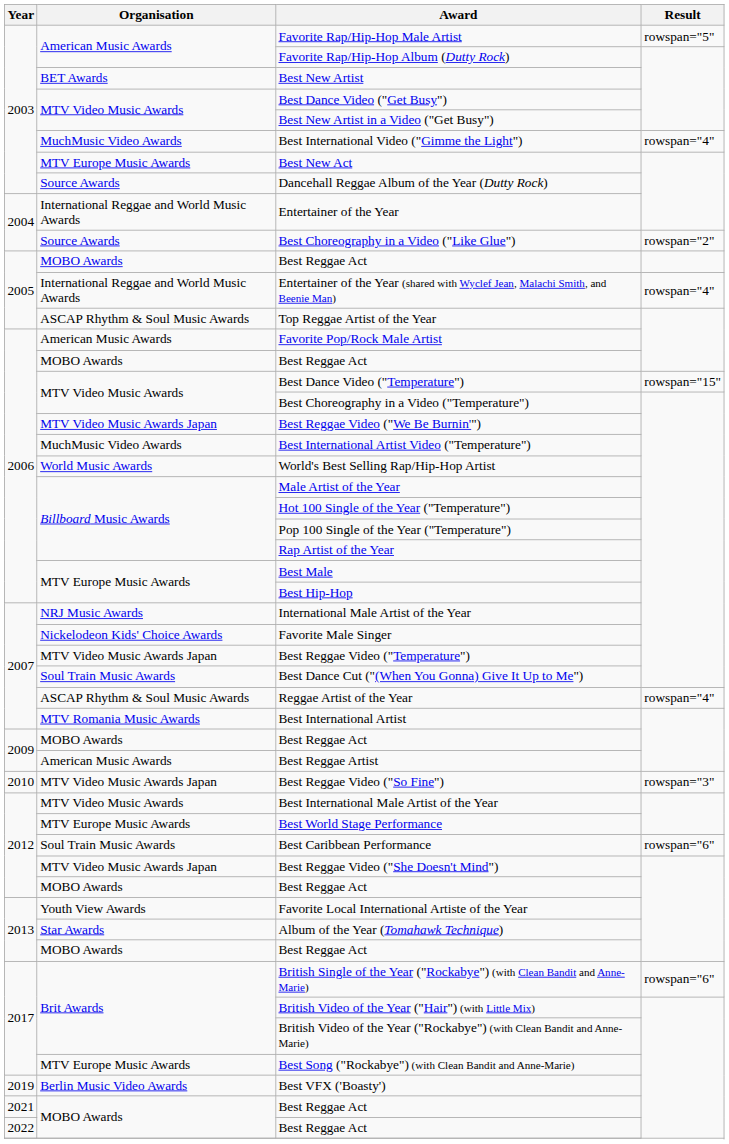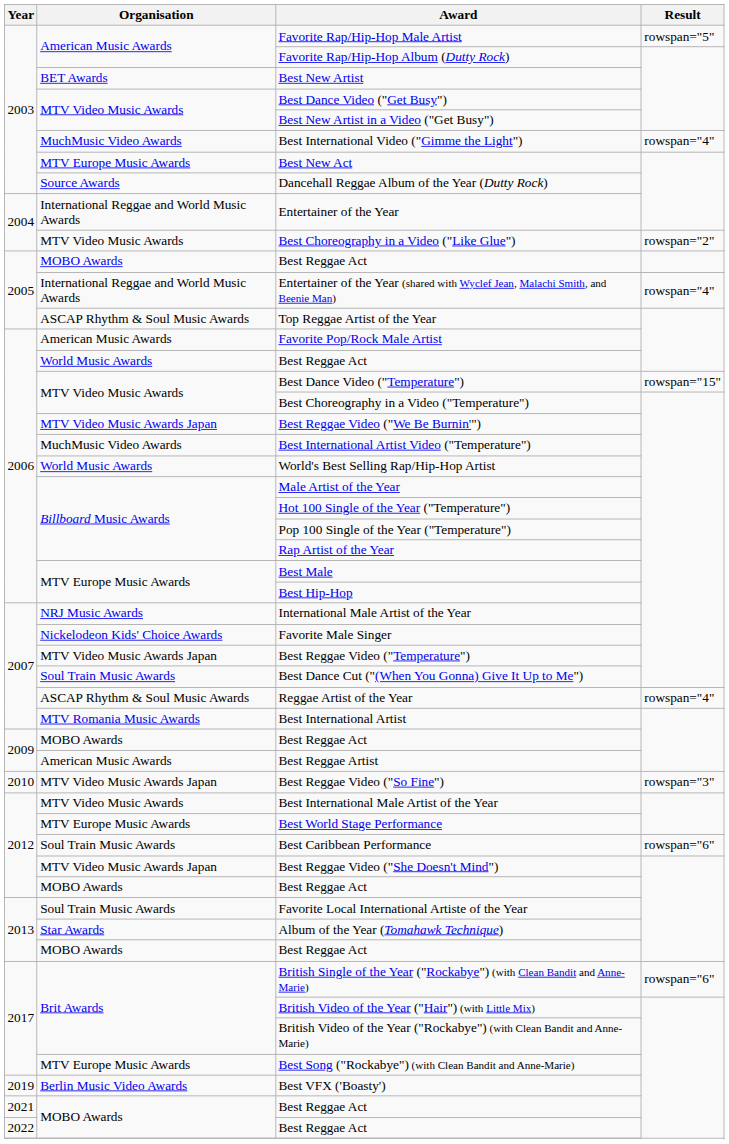(80, 240) Source Awards -> (112, 240) MTV Video Music Awards
(81, 360) MOBO Awards -> (96, 360) World Music Awards
(93, 908) Youth View Awards -> (108, 908) Soul Train Music Awards
